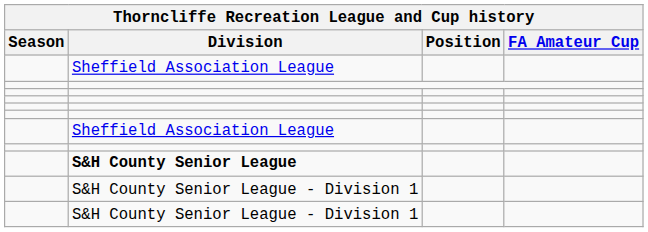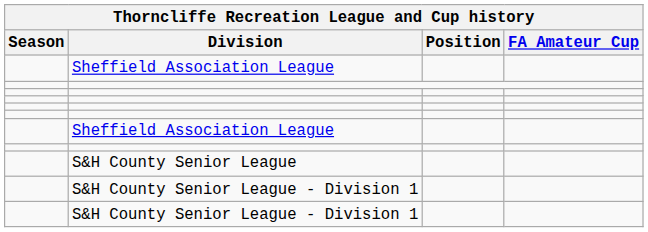(184, 164) bold -> (184, 164) normal
